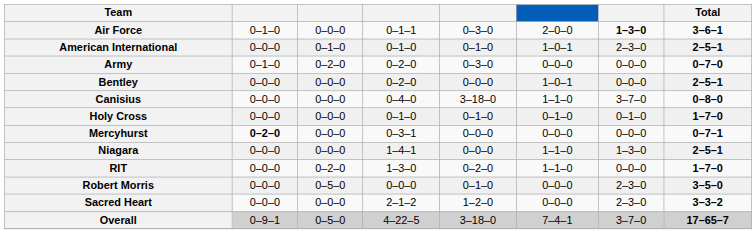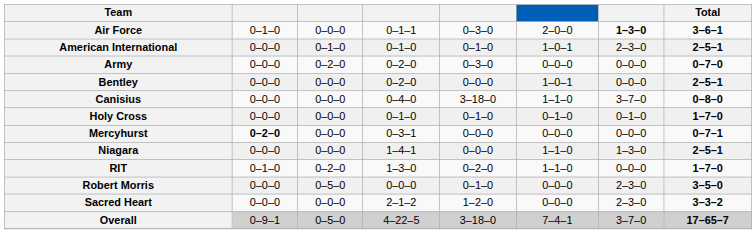(265, 64) 0–1–0 -> (265, 64) 0–0–0
(265, 168) 0–0–0 -> (265, 168) 0–1–0
